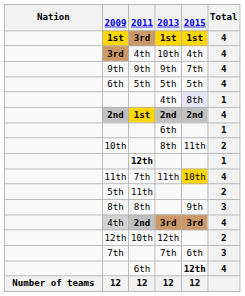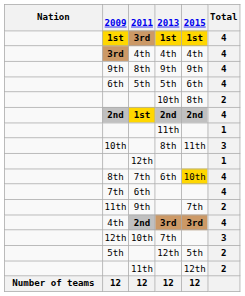(168, 53) 10th -> (168, 53) 4th
(142, 69) 9th -> (142, 69) 8th
(195, 69) 7th -> (195, 69) 9th
(195, 84) 5th -> (195, 84) 6th
(168, 99) 4th -> (168, 99) 10th
(195, 99) lavender background -> (195, 99) no background
(224, 99) 1 -> (224, 99) 2
(168, 130) 6th -> (168, 130) 11th
(224, 145) 2 -> (224, 145) 3
(142, 161) bold -> (142, 161) normal
(116, 176) 11th -> (116, 176) 8th
(168, 176) 11th -> (168, 176) 6th
(116, 191) 5th -> (116, 191) 7th
(142, 191) 11th -> (142, 191) 6th
(224, 191) 2 -> (224, 191) 4
(116, 207) 8th -> (116, 207) 11th
(142, 207) 8th -> (142, 207) 9th
(195, 207) 9th -> (195, 207) 7th
(224, 207) 3 -> (224, 207) 2
(116, 222) lightgrey background -> (116, 222) no background
(168, 237) 12th -> (168, 237) 7th
(224, 237) 2 -> (224, 237) 3
(116, 253) 7th -> (116, 253) 5th
(168, 253) 7th -> (168, 253) 12th
(195, 253) 6th -> (195, 253) 5th
(224, 253) 3 -> (224, 253) 2
(142, 268) 6th -> (142, 268) 11th
(195, 268) bold -> (195, 268) normal
(224, 268) 4 -> (224, 268) 2
